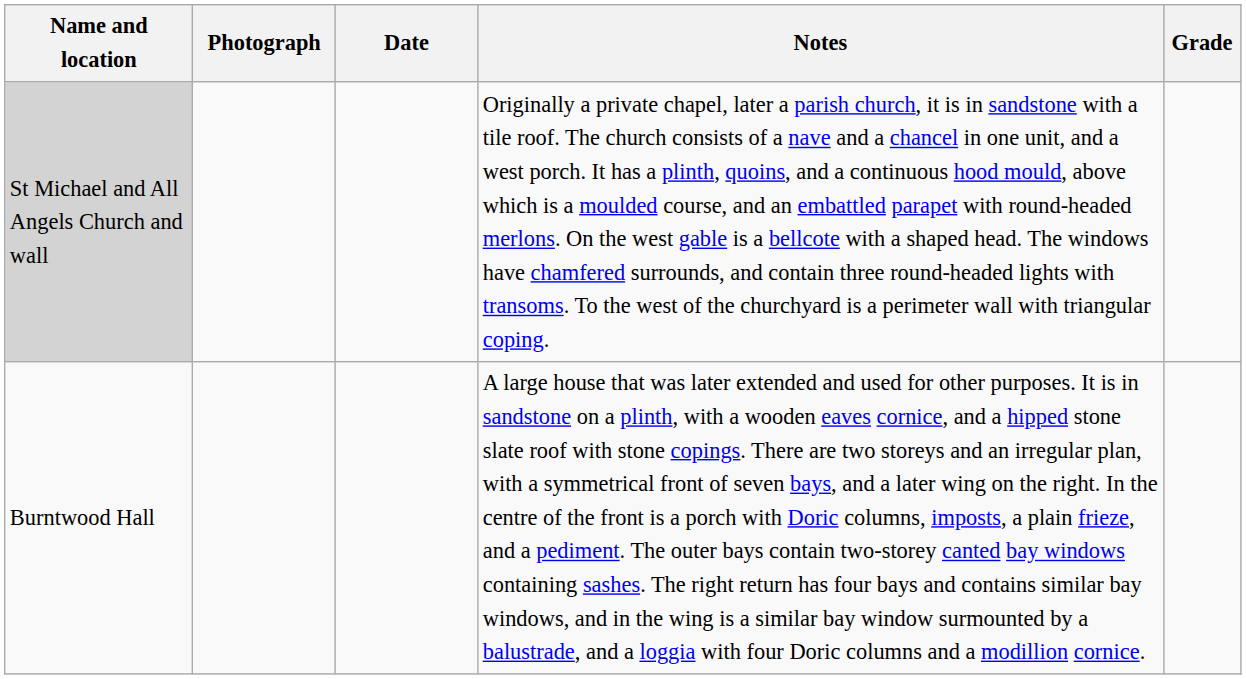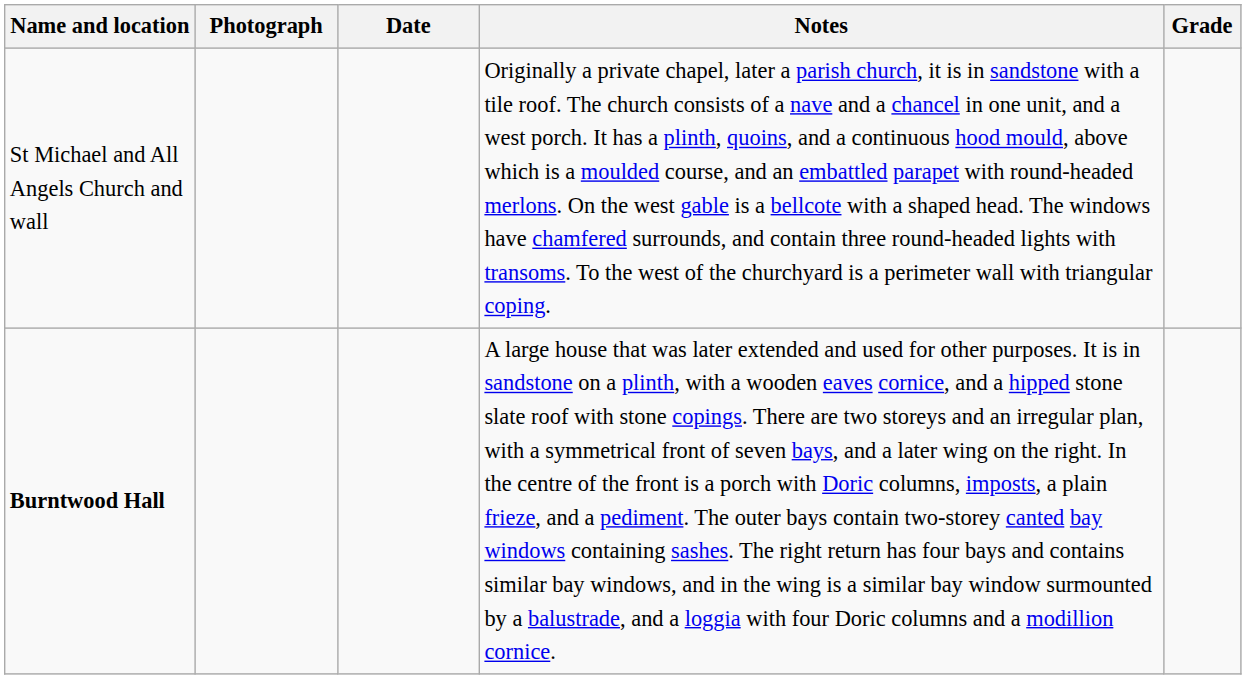(96, 221) lightgrey background -> (96, 187) no background
(82, 517) normal -> (87, 500) bold
